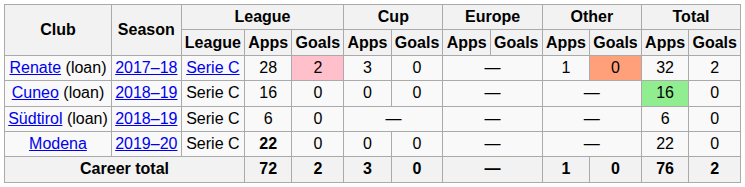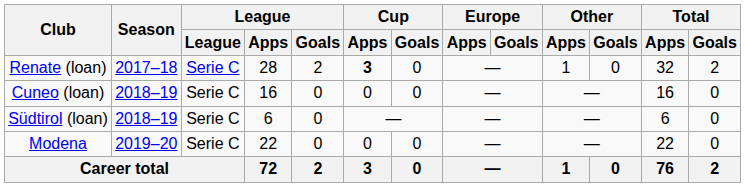(318, 67) pink background -> (318, 67) no background
(367, 67) normal -> (367, 67) bold
(616, 67) lightsalmon background -> (616, 67) no background
(665, 93) lightgreen background -> (665, 93) no background
(268, 144) bold -> (268, 144) normal
